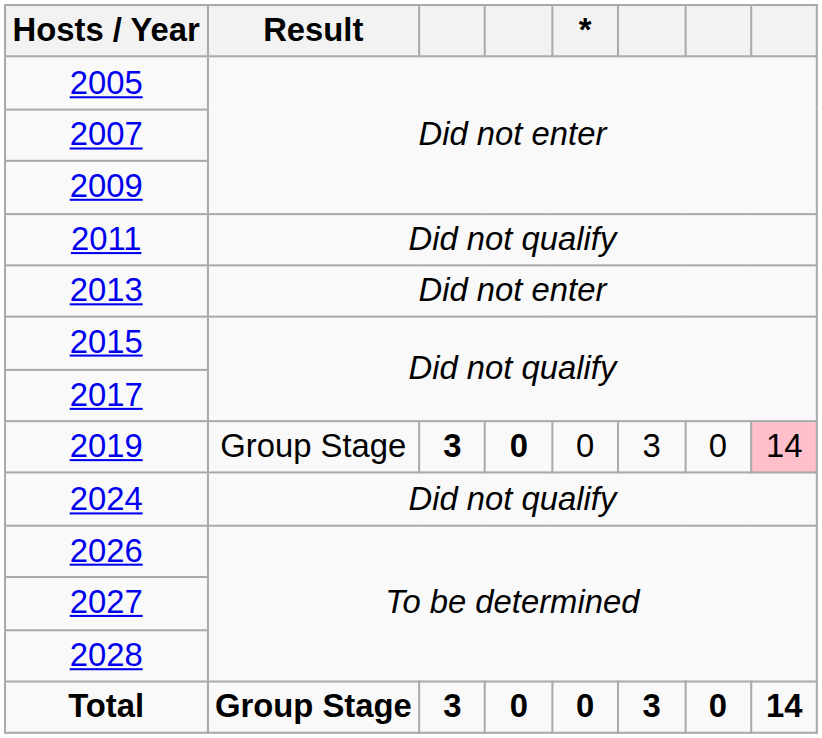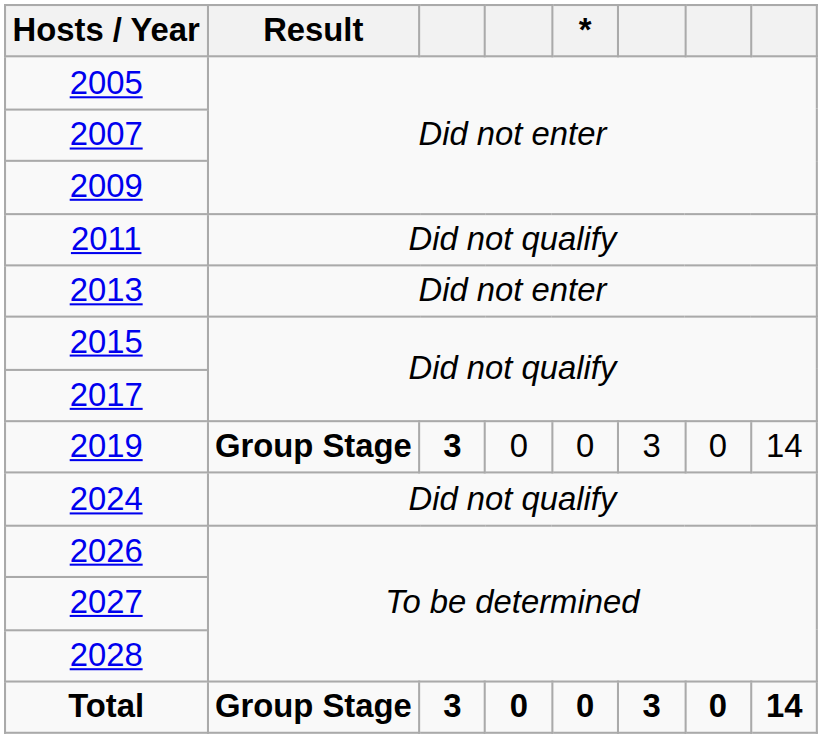(313, 446) normal -> (313, 446) bold
(519, 446) bold -> (519, 446) normal
(784, 446) pink background -> (784, 446) no background
